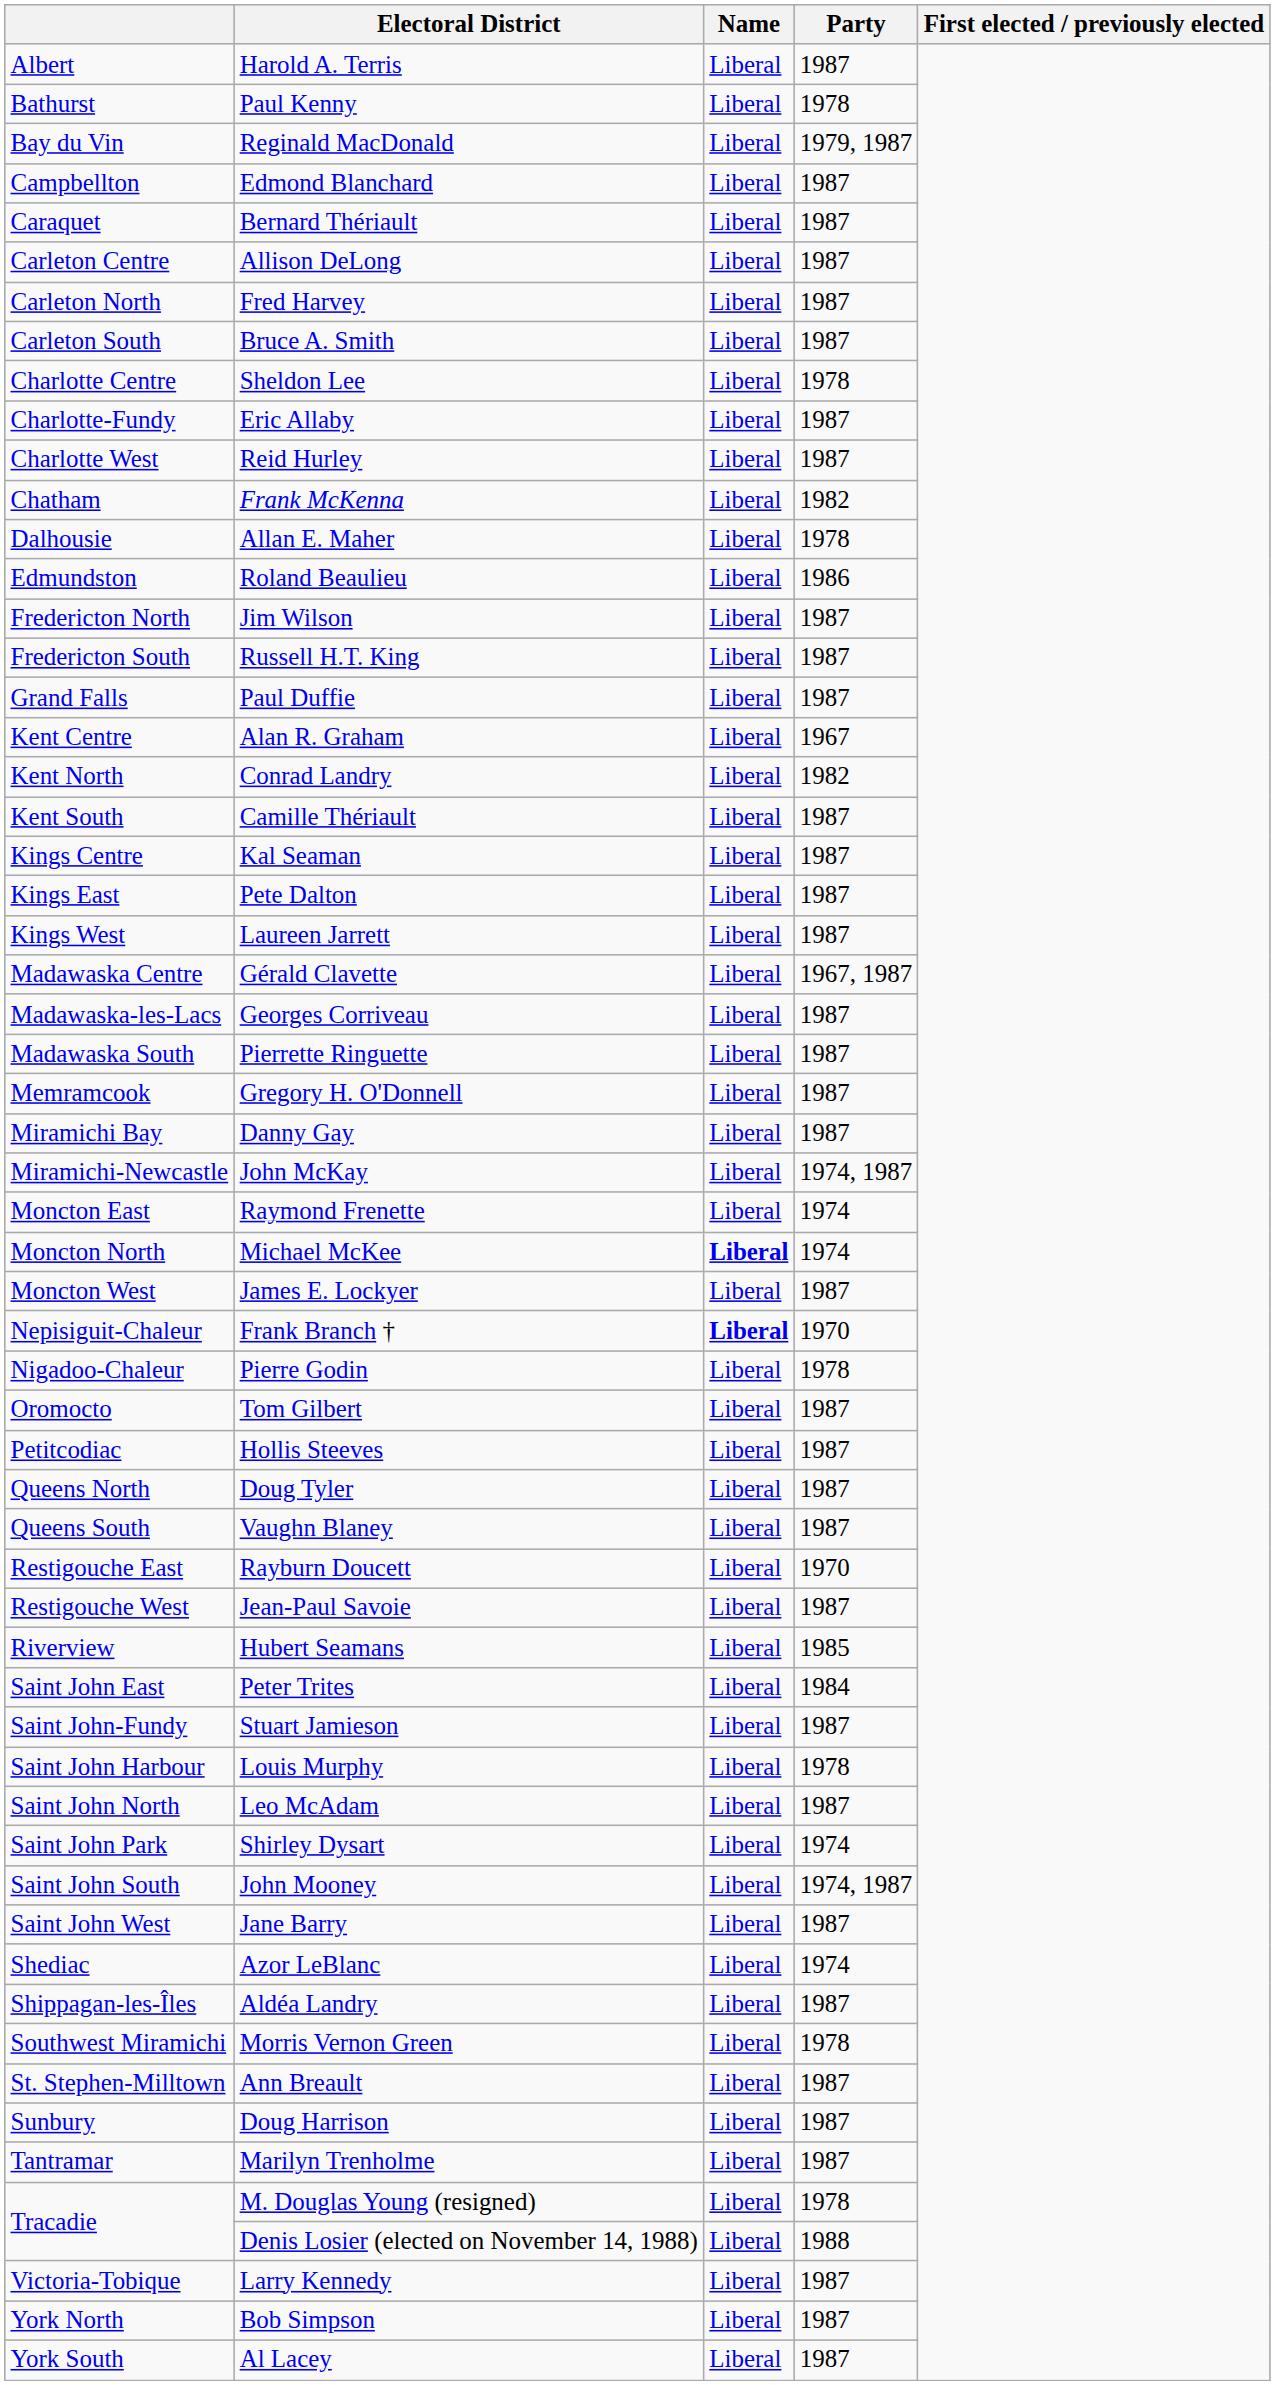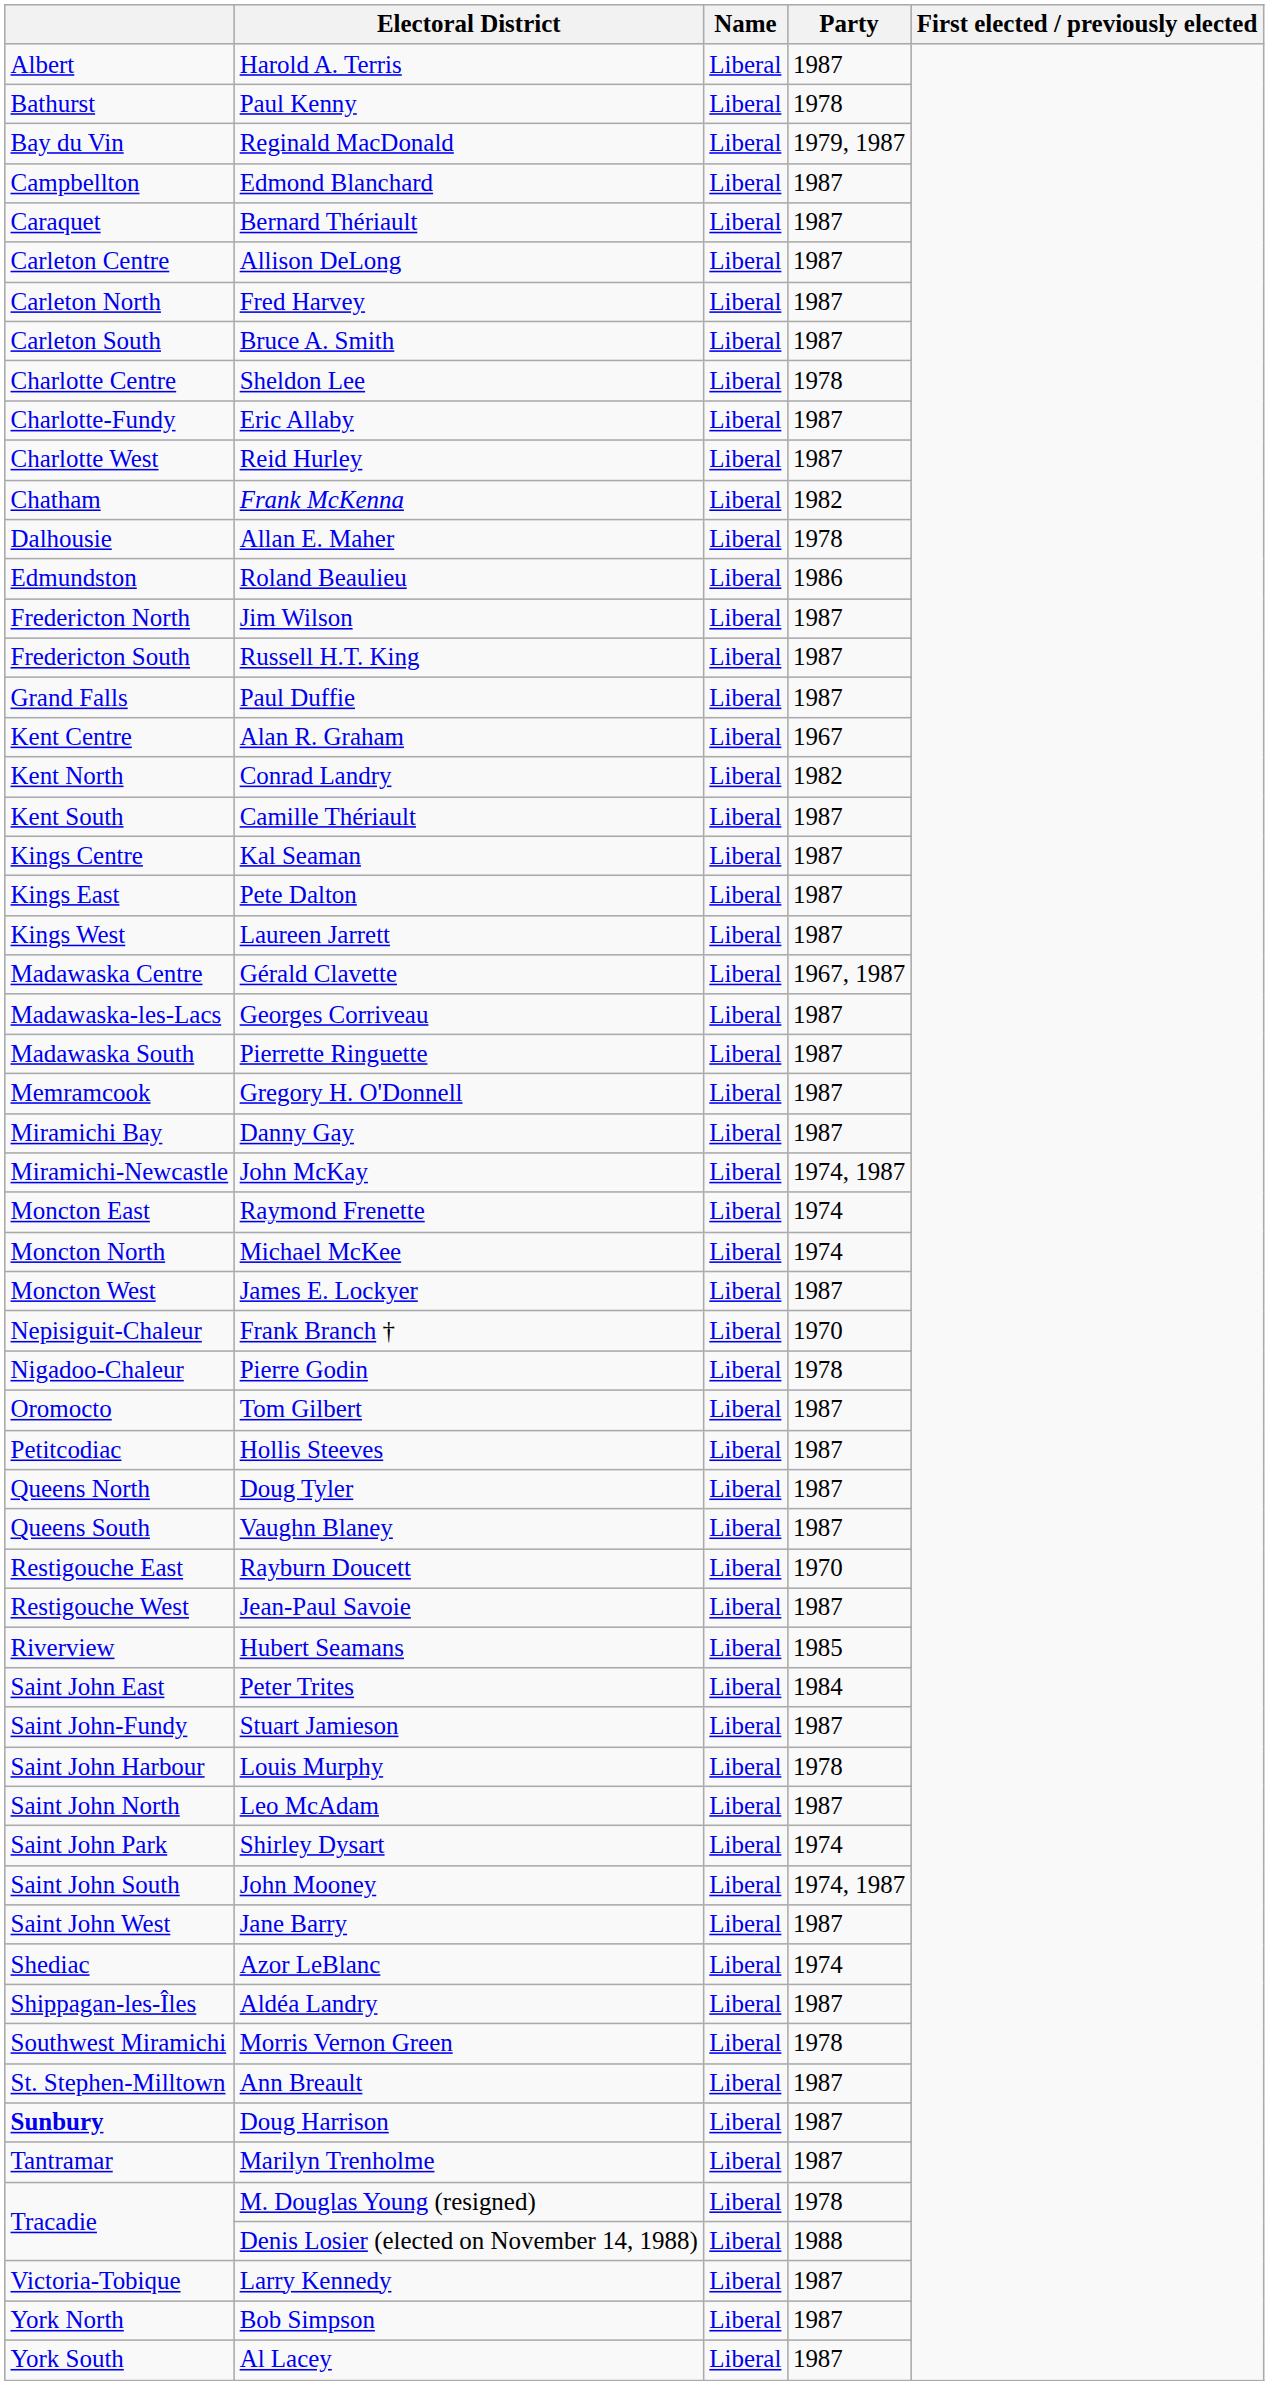(749, 1251) bold -> (745, 1251) normal
(749, 1330) bold -> (745, 1330) normal
(53, 2122) normal -> (57, 2122) bold
